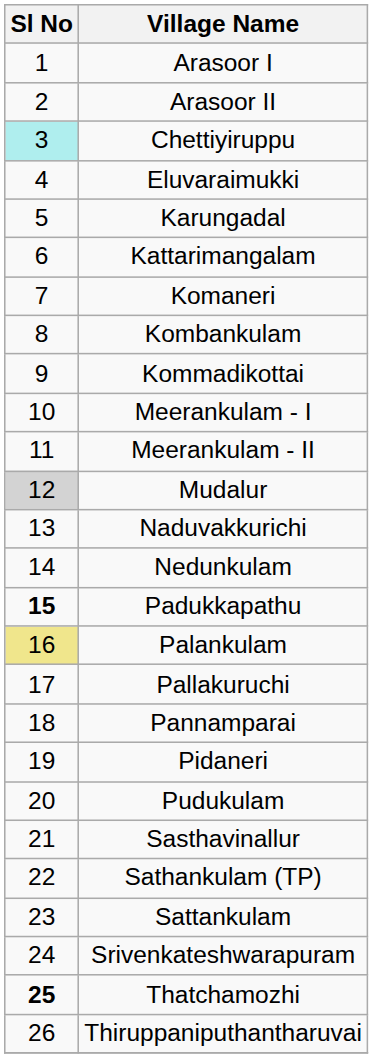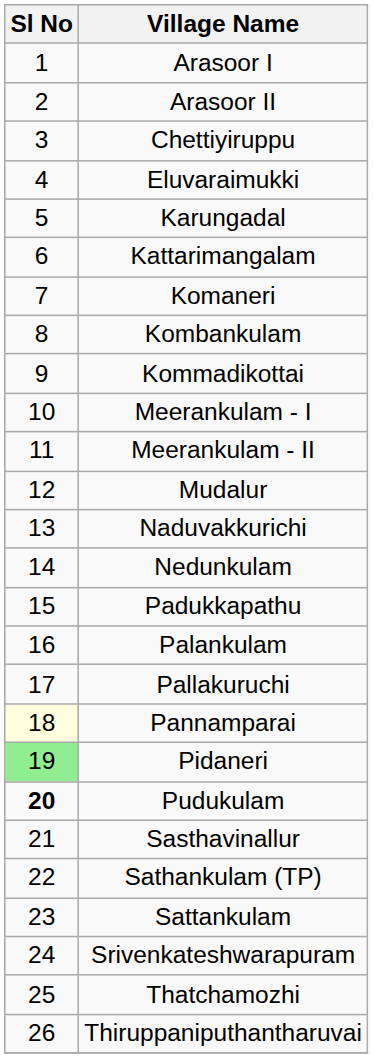(42, 140) paleturquoise background -> (42, 140) no background
(42, 489) lightgrey background -> (42, 489) no background
(42, 606) bold -> (42, 606) normal
(42, 645) khaki background -> (42, 645) no background
(42, 722) no background -> (42, 722) lightyellow background
(42, 761) no background -> (42, 761) lightgreen background
(42, 800) normal -> (42, 800) bold
(42, 994) bold -> (42, 994) normal
